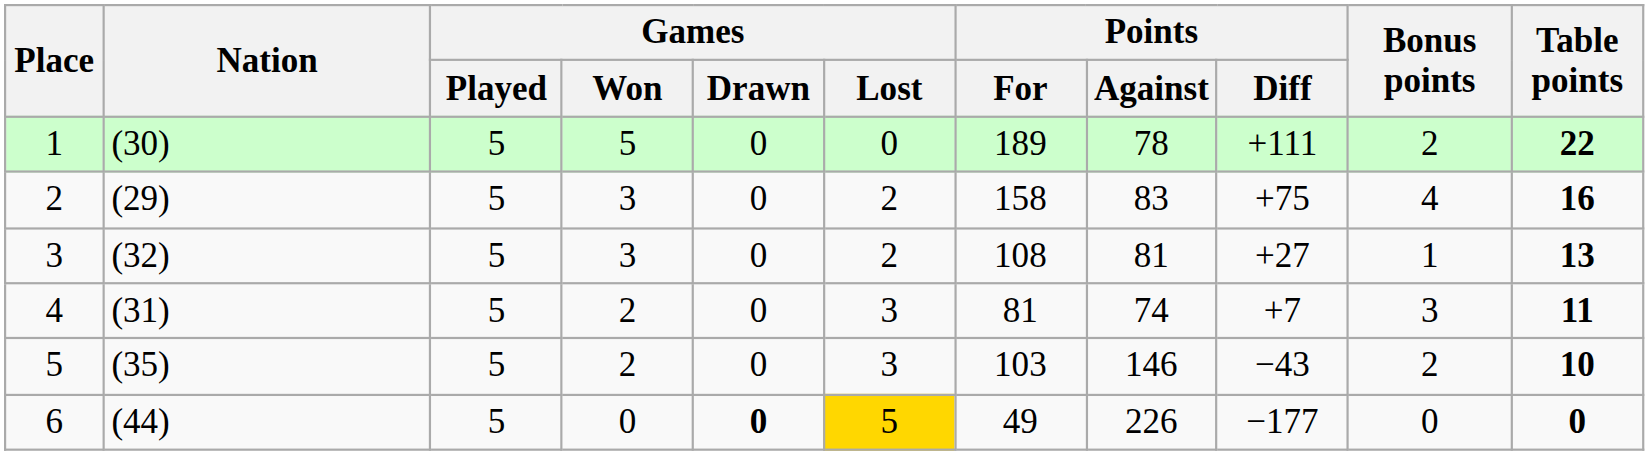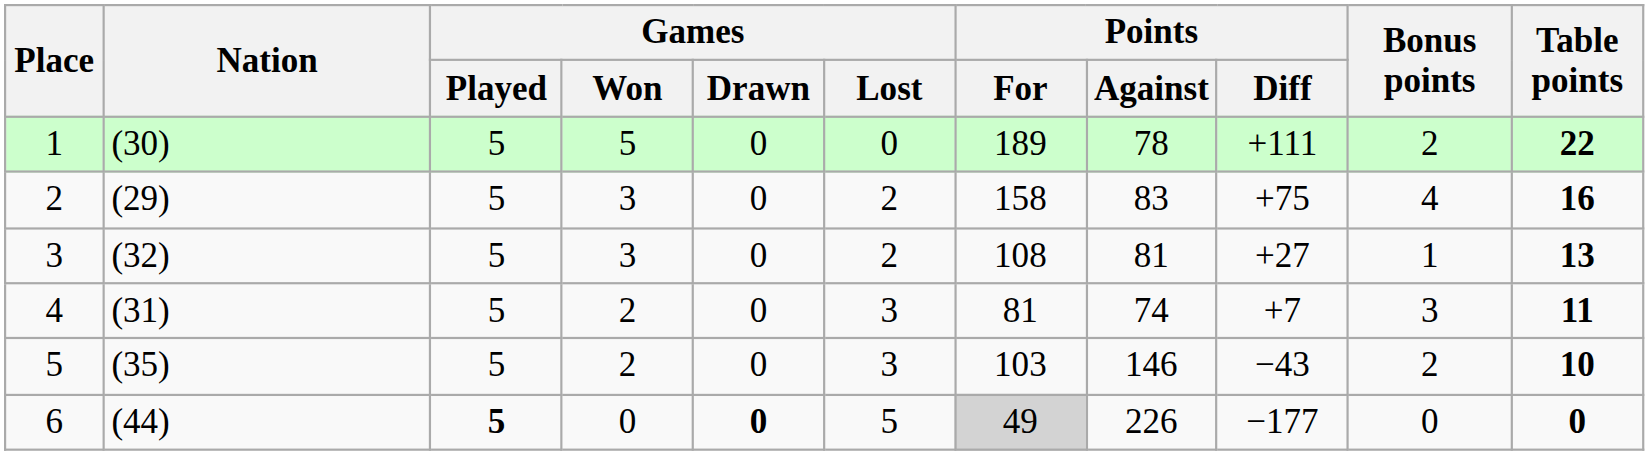(496, 421) normal -> (496, 421) bold
(889, 421) gold background -> (889, 421) no background
(1020, 421) no background -> (1020, 421) lightgrey background
